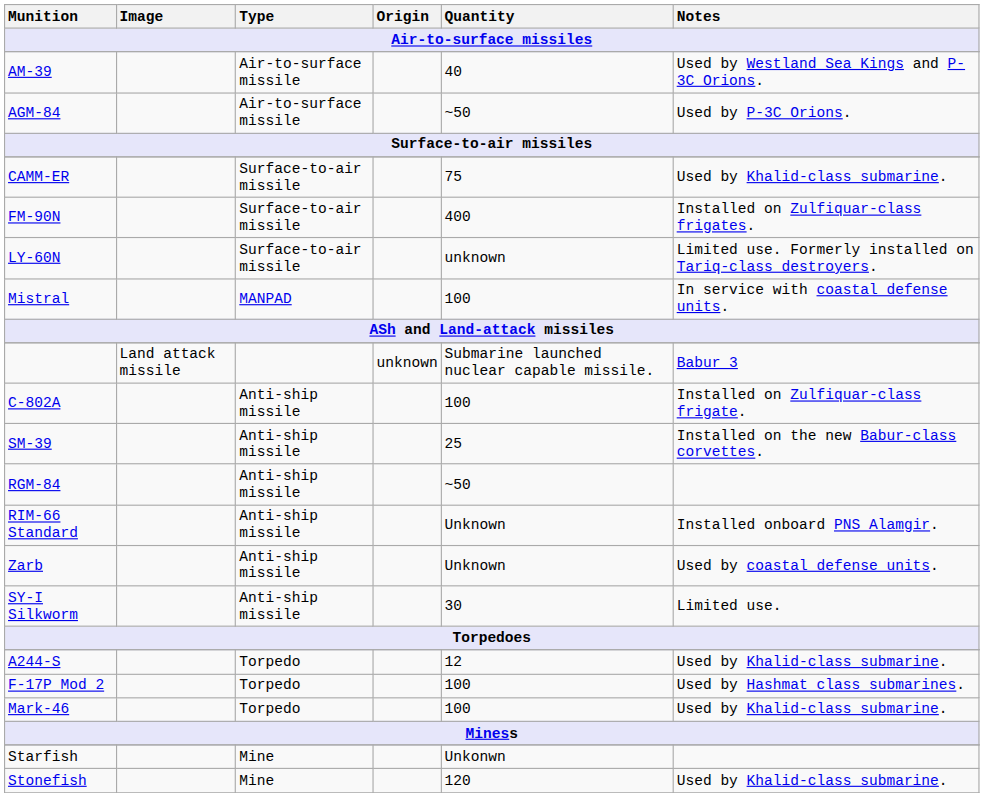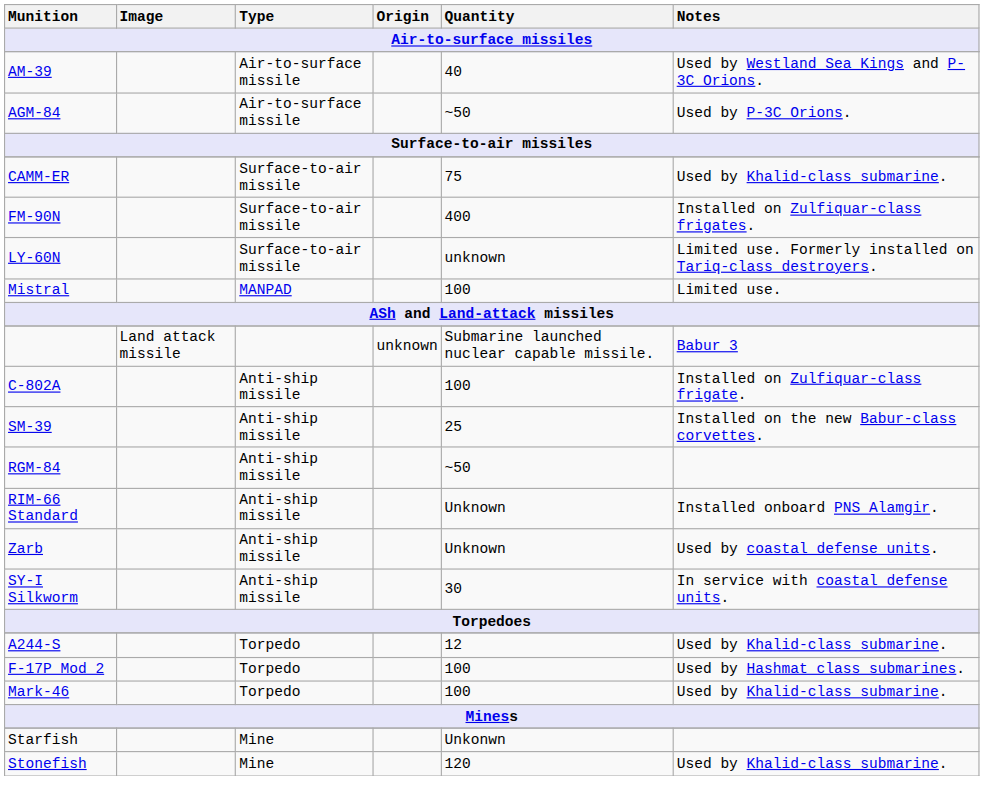(812, 299) In service with coastal defense units. -> (729, 290) Limited use.
(729, 606) Limited use. -> (812, 589) In service with coastal defense units.
